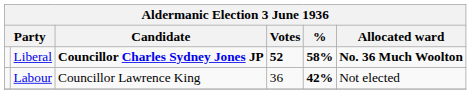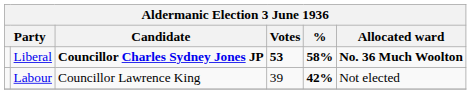(276, 57) 52 -> (276, 57) 53
(276, 78) 36 -> (276, 78) 39
